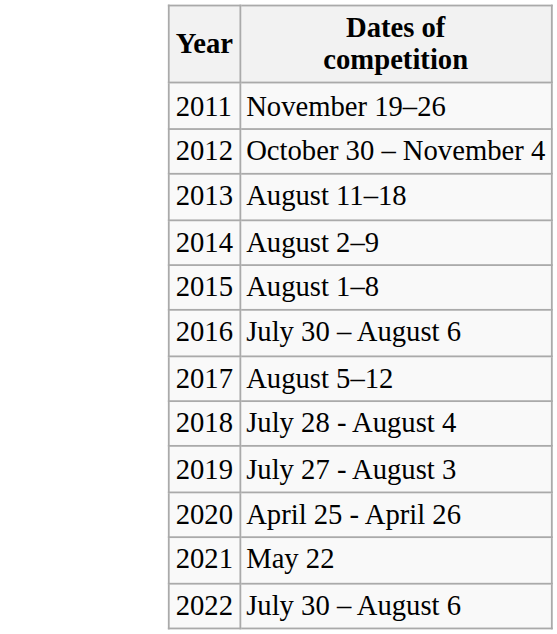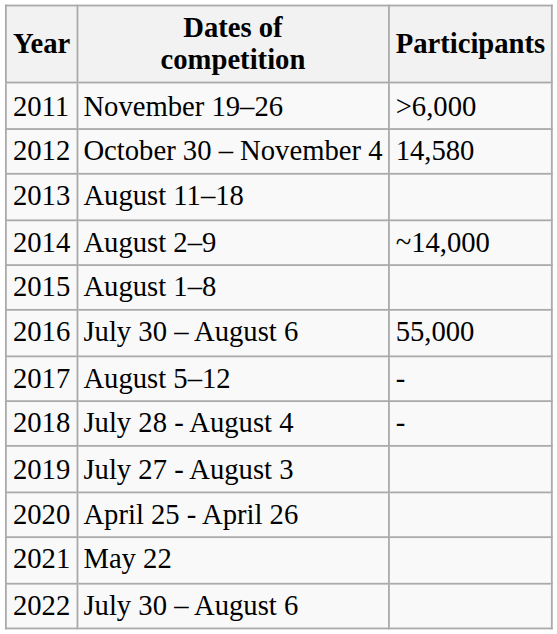+ column: (470, 43)
